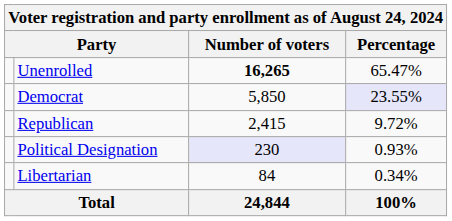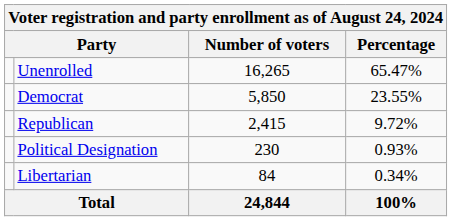(267, 70) bold -> (267, 70) normal
(396, 96) lavender background -> (396, 96) no background
(267, 149) lavender background -> (267, 149) no background
